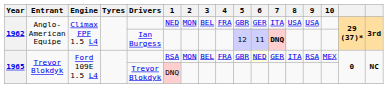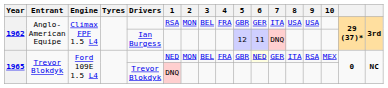(172, 23) NED -> (172, 23) RSA
(277, 40) bold -> (277, 40) normal
(172, 57) RSA -> (172, 57) NED
